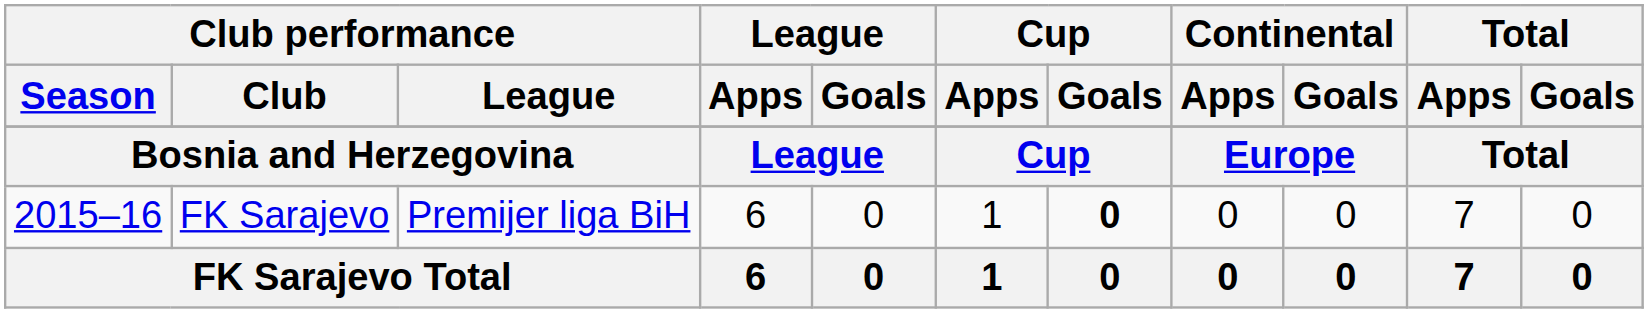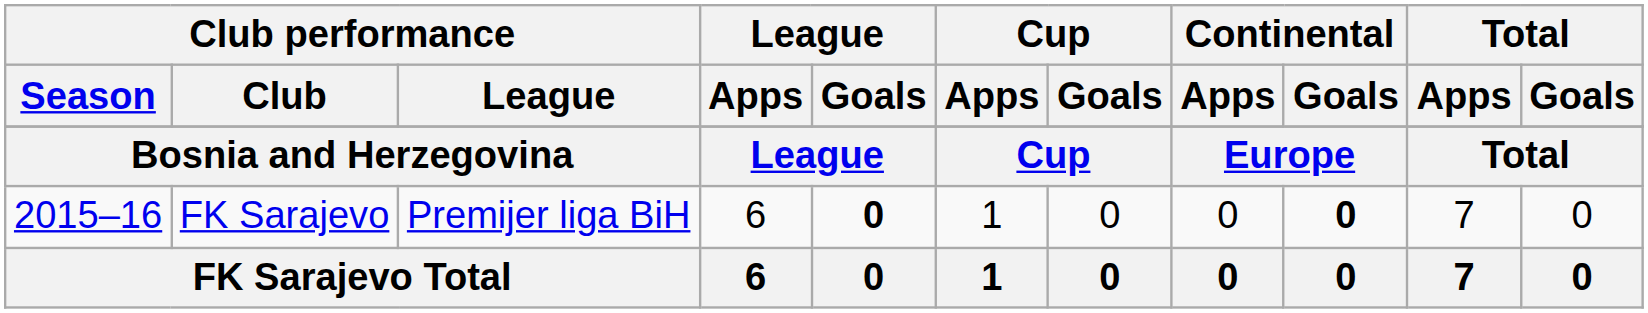(874, 215) normal -> (874, 215) bold
(1110, 215) bold -> (1110, 215) normal
(1346, 215) normal -> (1346, 215) bold
